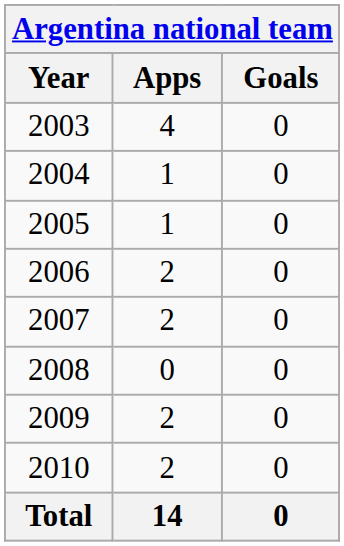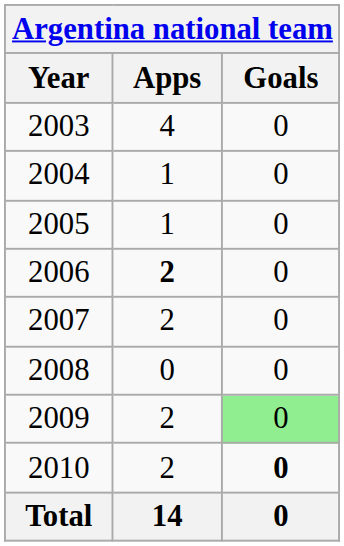(167, 272) normal -> (167, 272) bold
(281, 418) no background -> (281, 418) lightgreen background
(281, 467) normal -> (281, 467) bold
